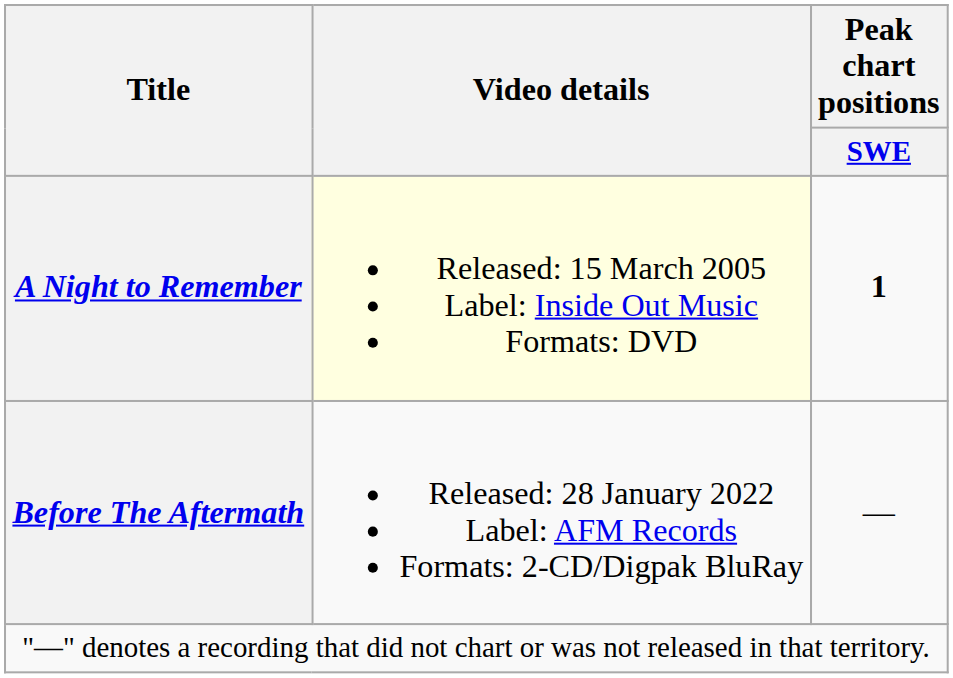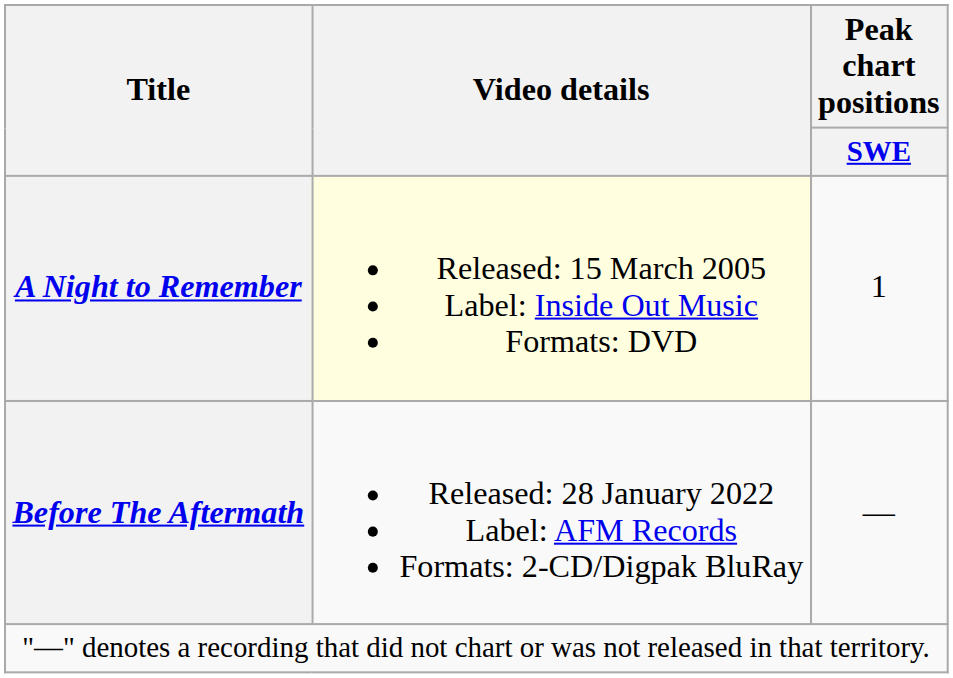(879, 287) bold -> (879, 287) normal
